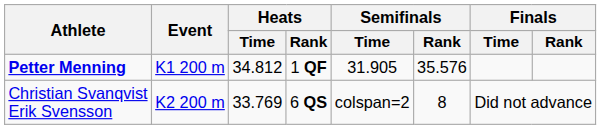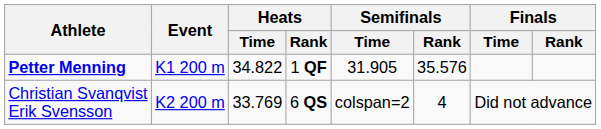(257, 68) 34.812 -> (257, 68) 34.822
(442, 103) 8 -> (442, 103) 4
